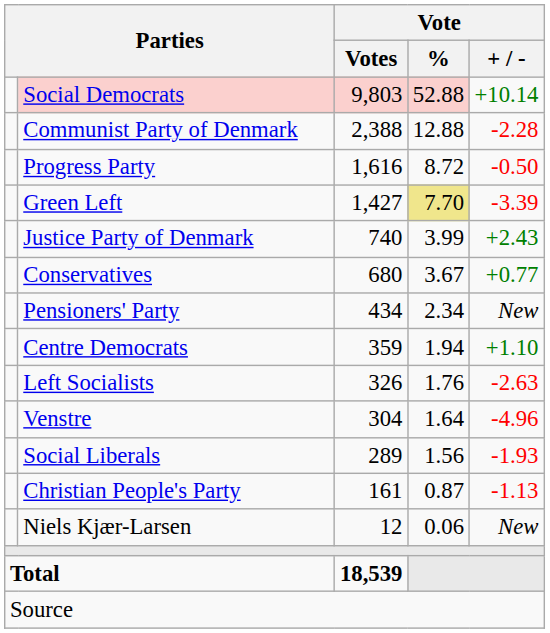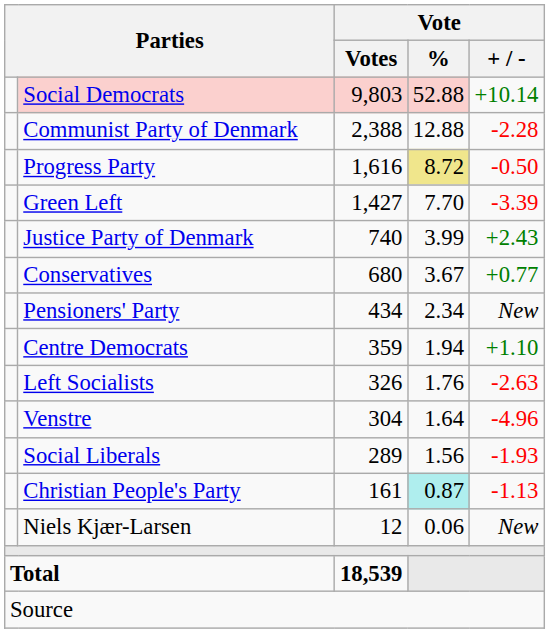(444, 166) no background -> (444, 166) khaki background
(444, 202) khaki background -> (444, 202) no background
(444, 490) no background -> (444, 490) paleturquoise background
